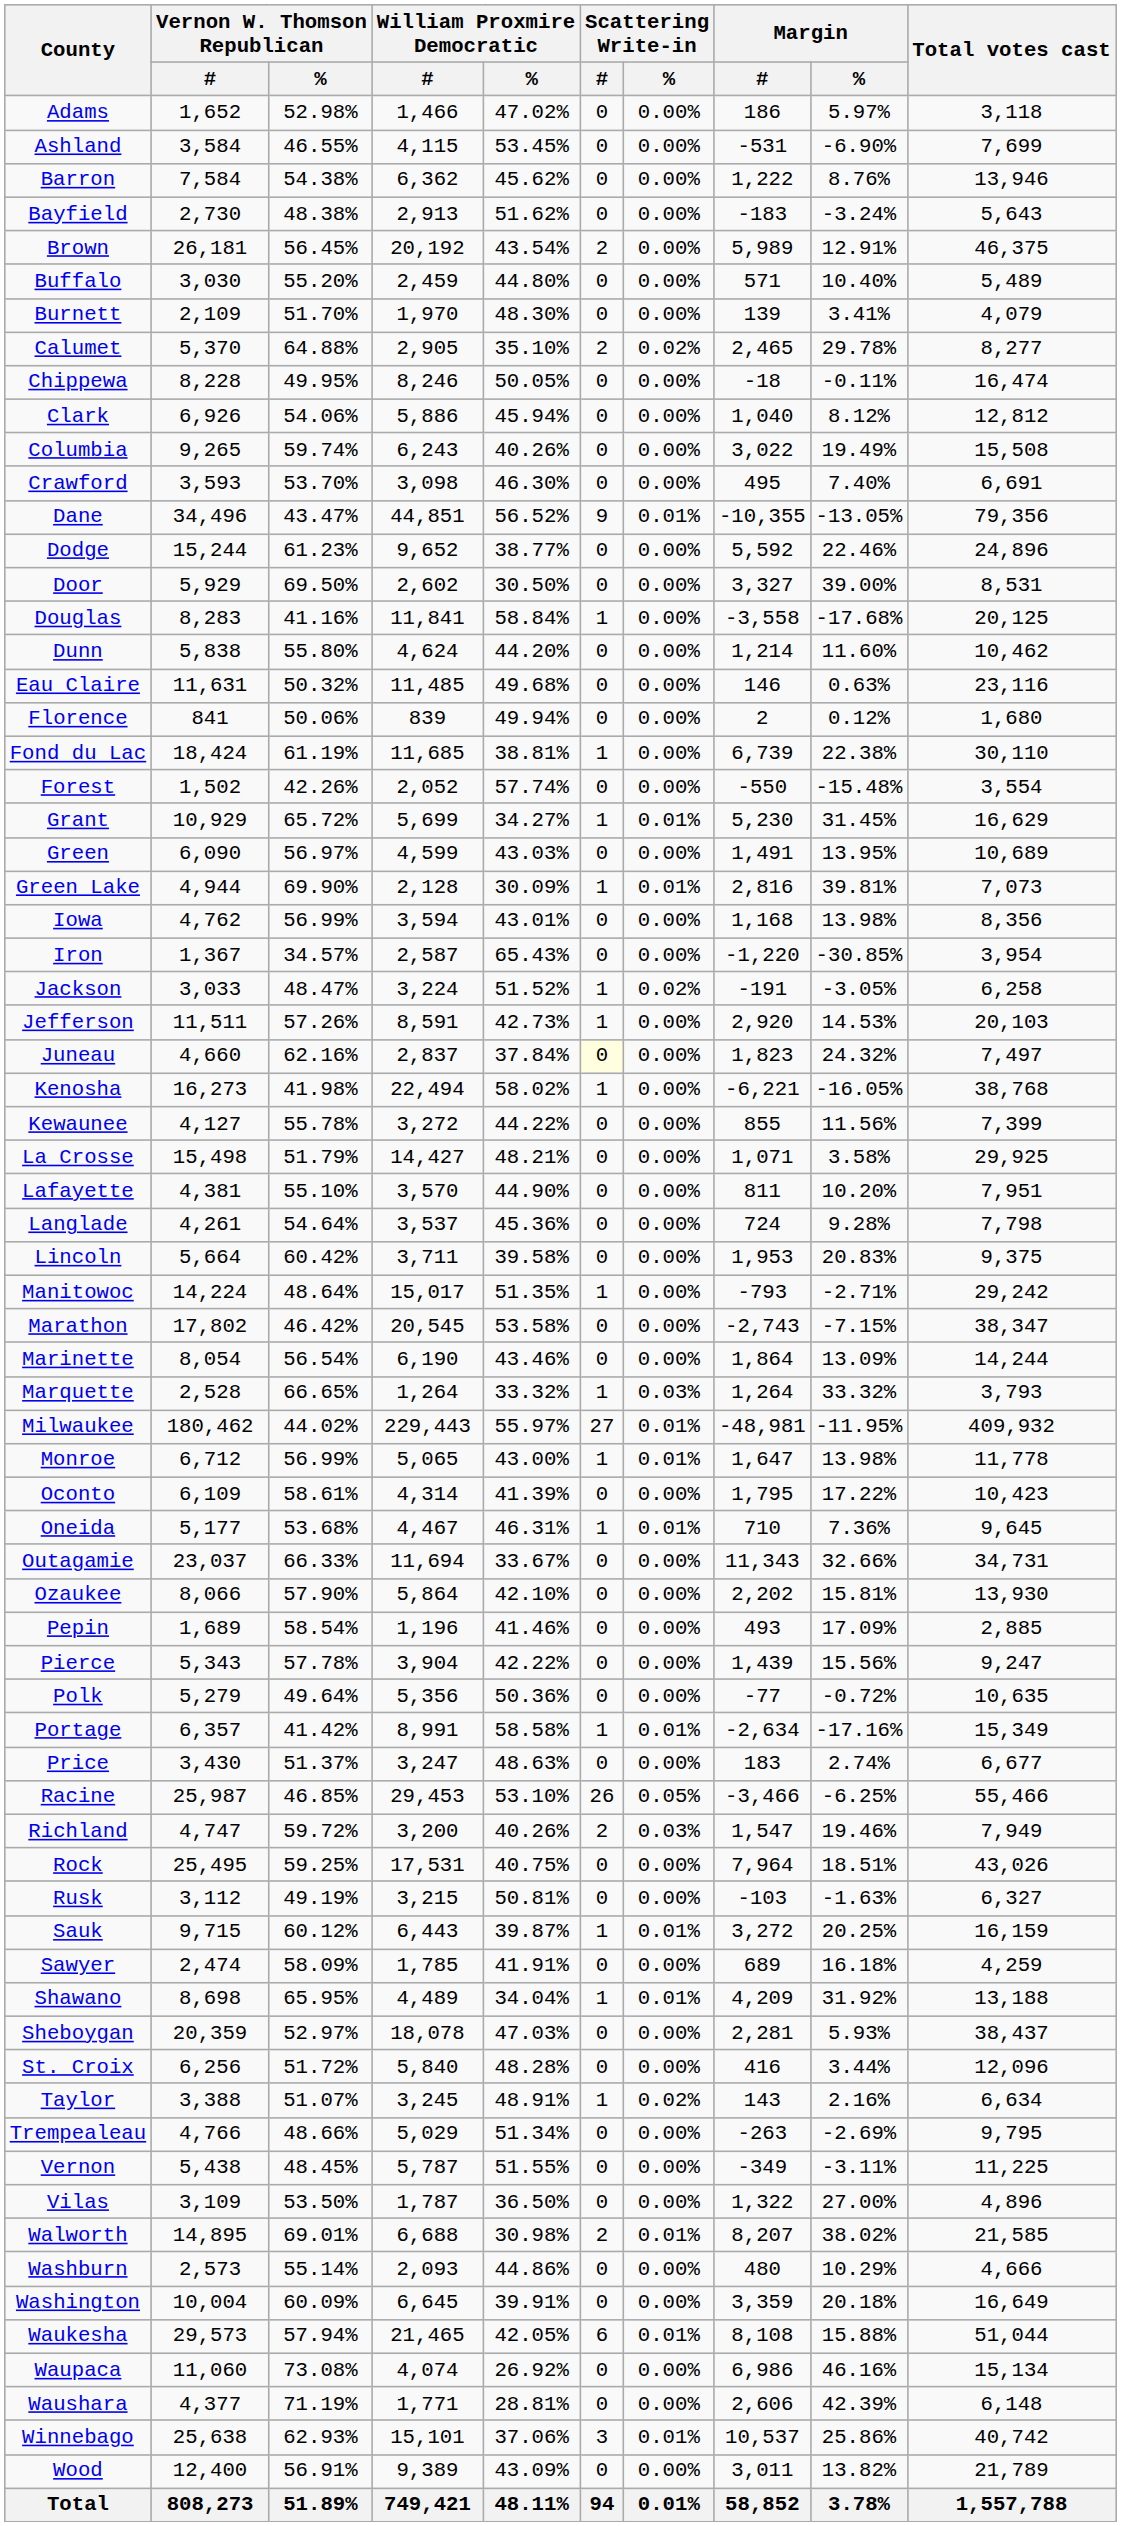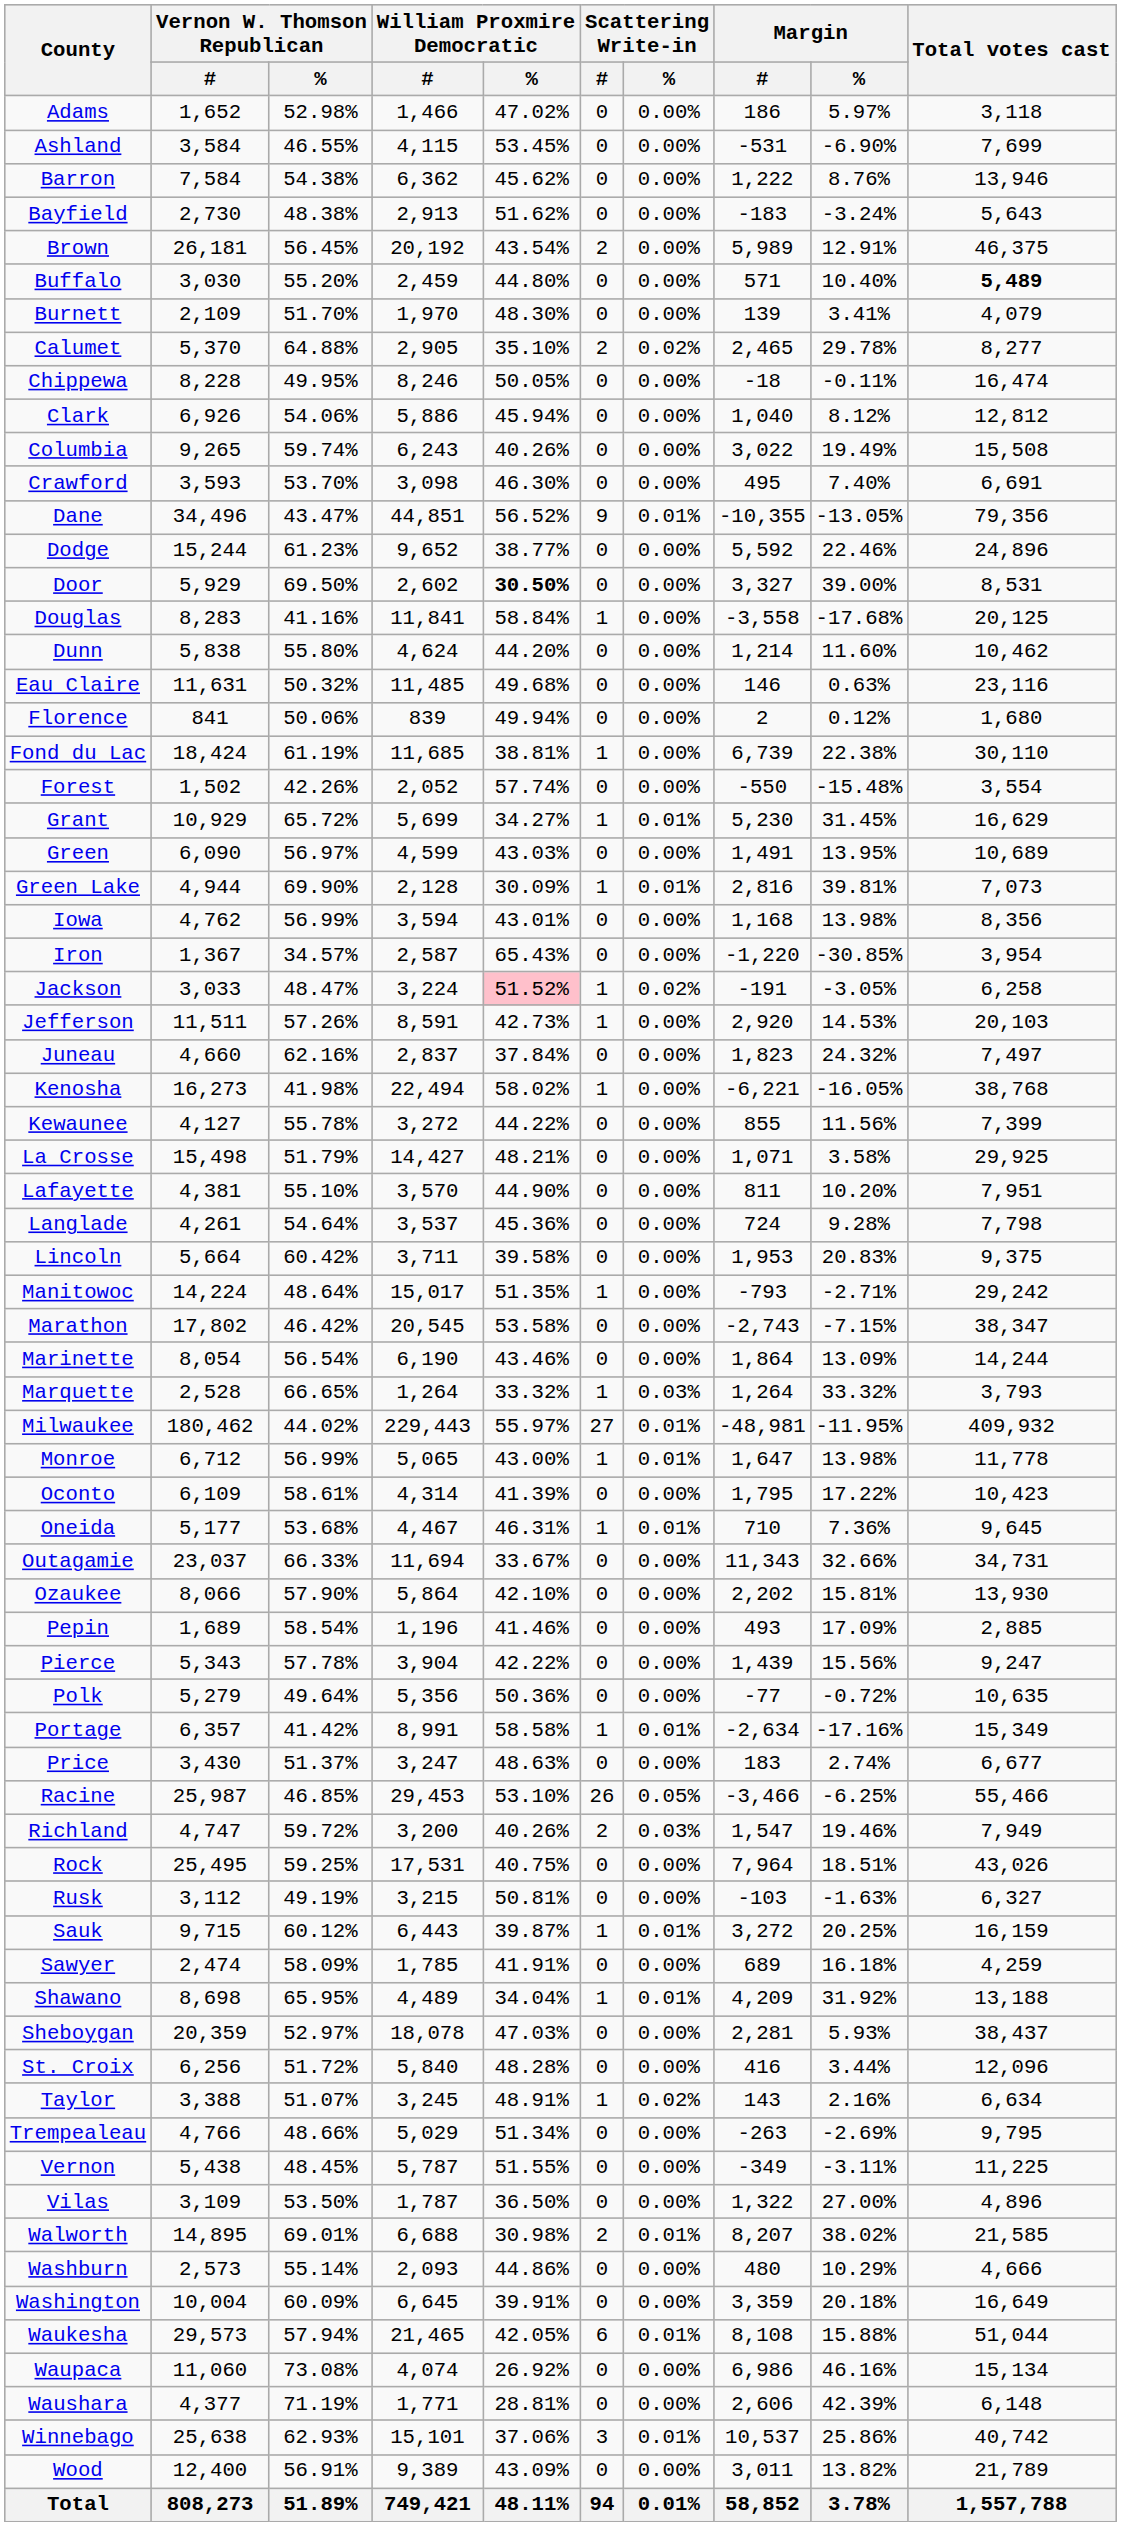(1012, 281) normal -> (1012, 281) bold
(532, 584) normal -> (532, 584) bold
(532, 989) no background -> (532, 989) pink background
(602, 1056) lightyellow background -> (602, 1056) no background
